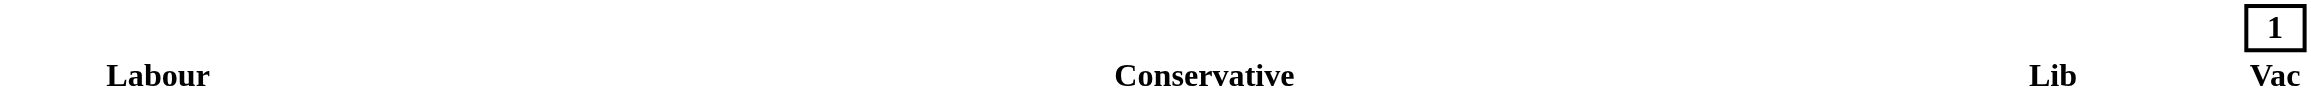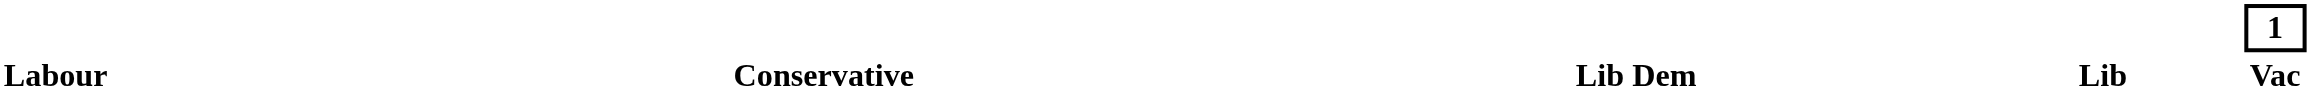+ column: (1636, 27)
